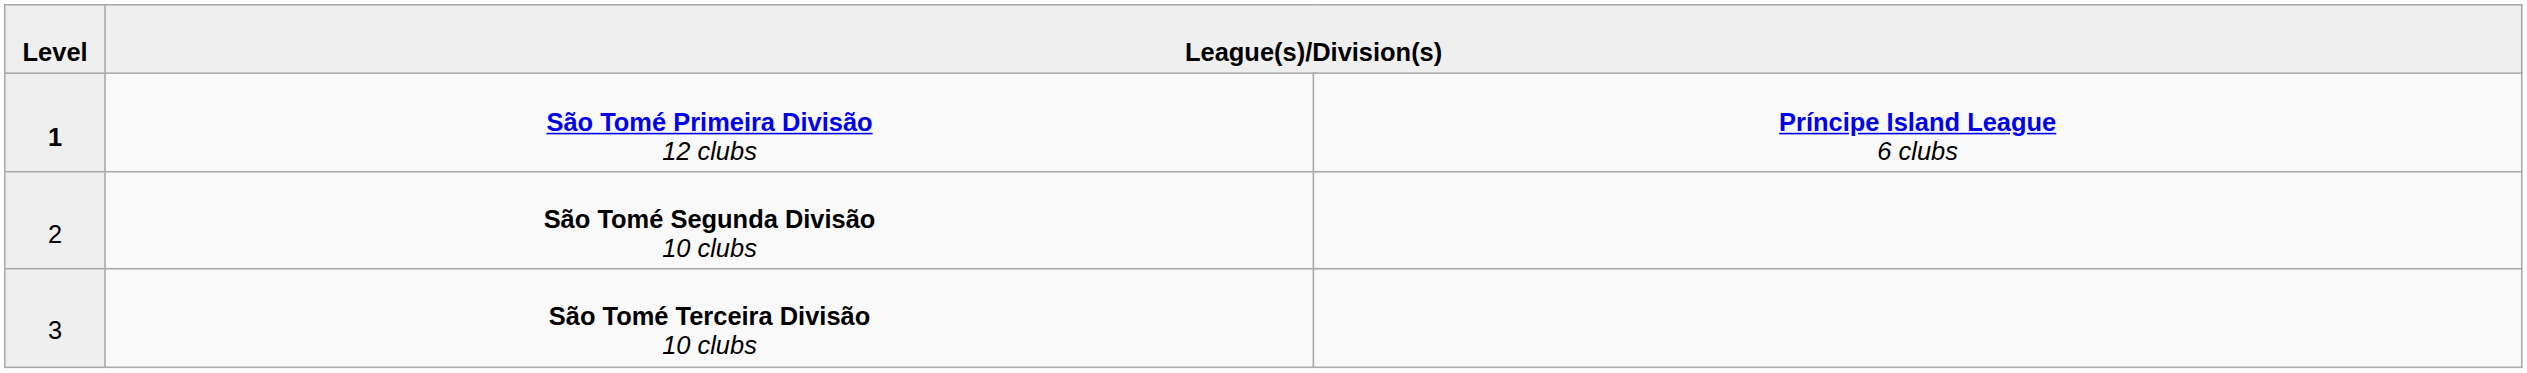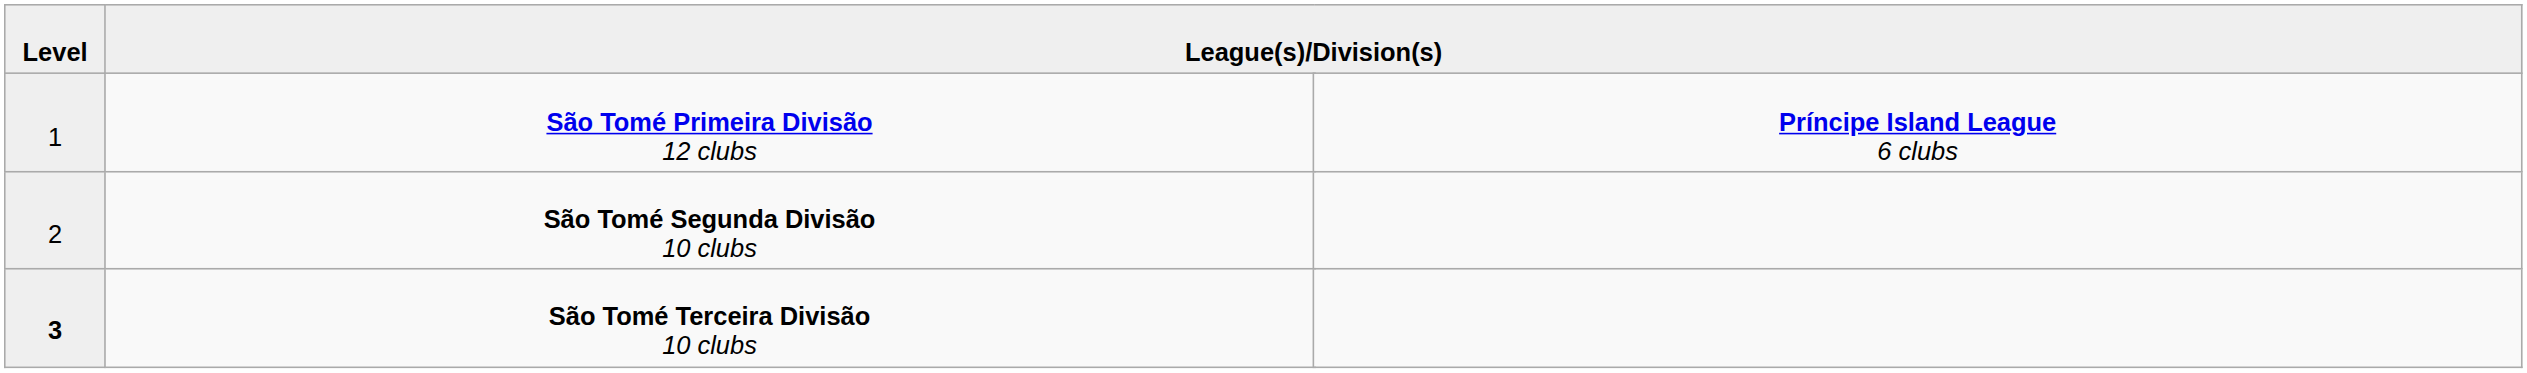(55, 136) bold -> (55, 136) normal
(55, 331) normal -> (55, 331) bold
